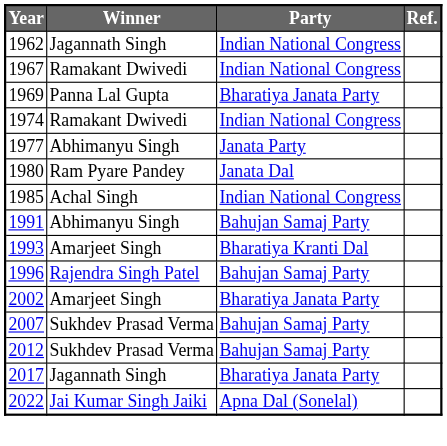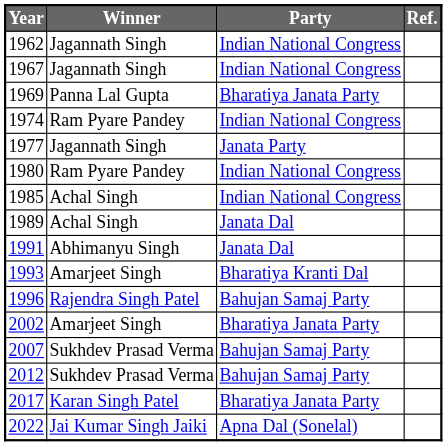(118, 69) Ramakant Dwivedi -> (108, 69) Jagannath Singh
(118, 120) Ramakant Dwivedi -> (117, 120) Ram Pyare Pandey
(114, 146) Abhimanyu Singh -> (108, 146) Jagannath Singh
(257, 171) Janata Dal -> (310, 171) Indian National Congress
+ row: (26, 222)
(294, 222) Bahujan Samaj Party -> (257, 248) Janata Dal
(108, 375) Jagannath Singh -> (114, 401) Karan Singh Patel
